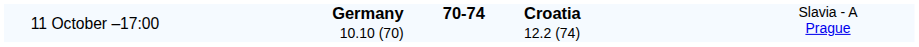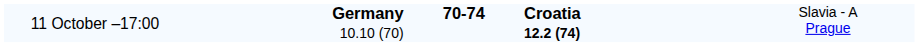(552, 33) normal -> (552, 33) bold
